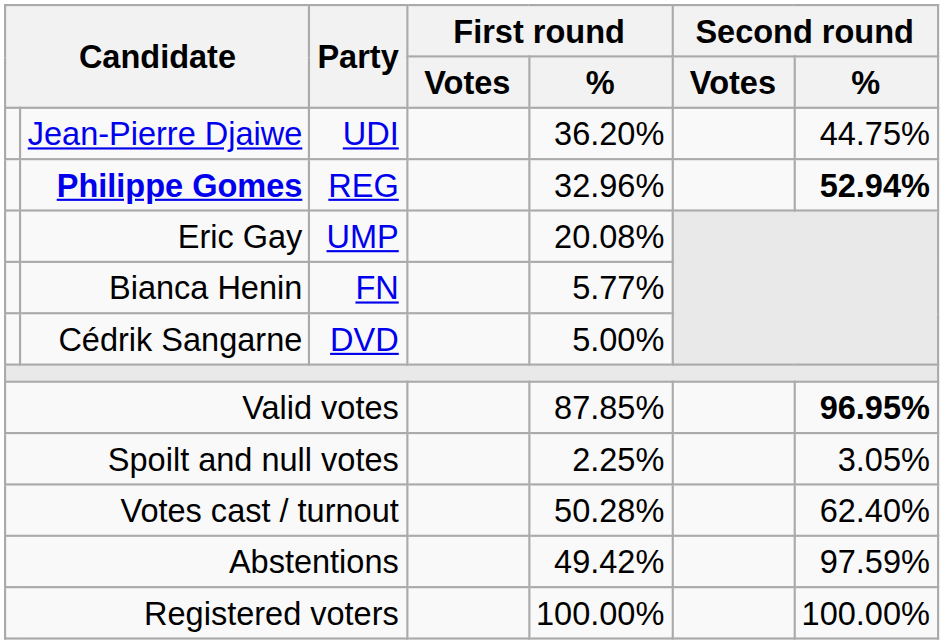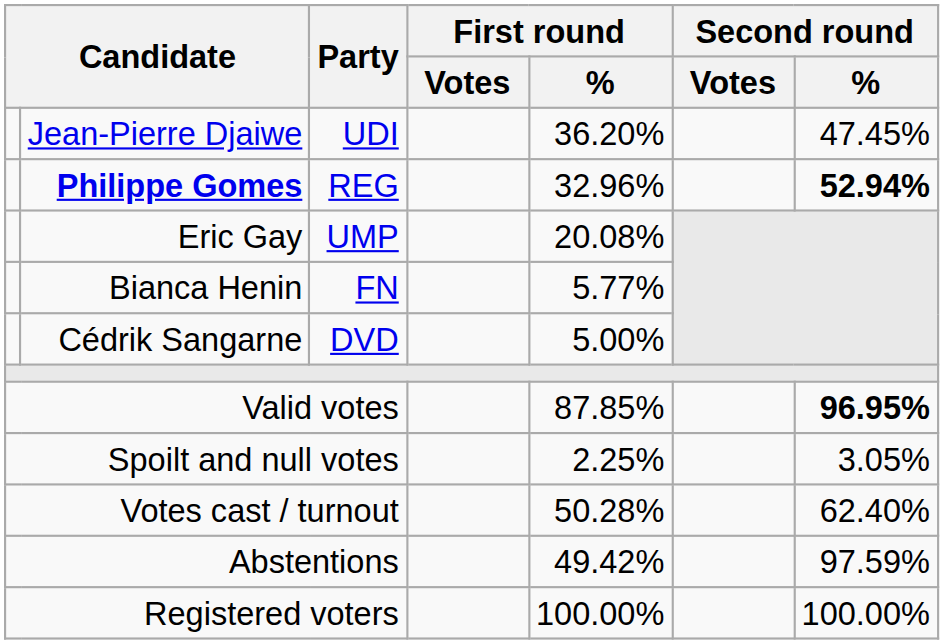(875, 134) 44.75% -> (875, 134) 47.45%
